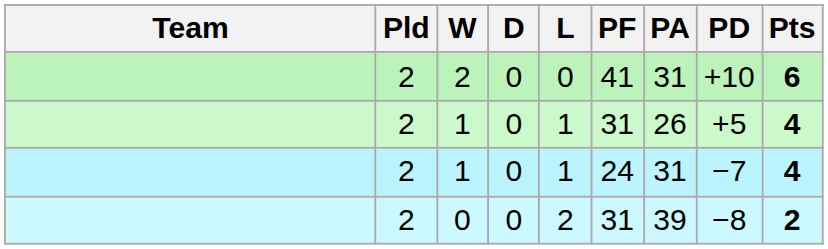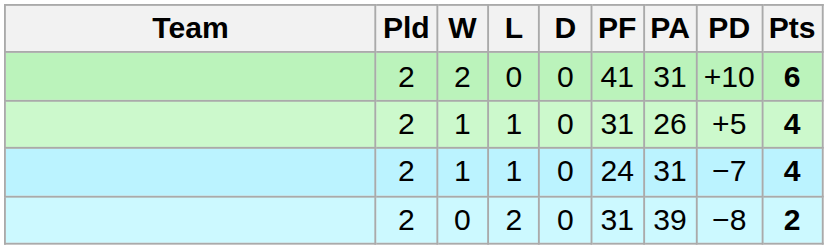columns swapped: (514, 28) <-> (565, 28)
